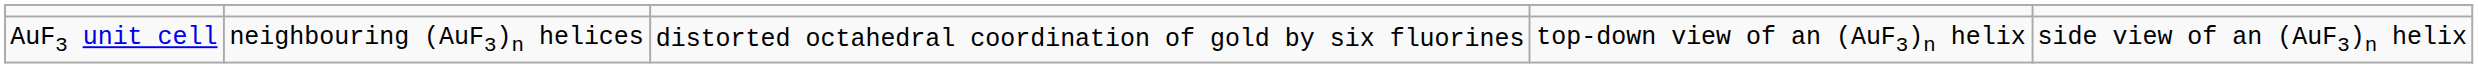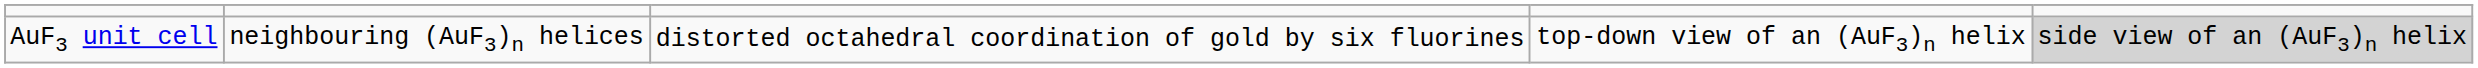(2252, 40) no background -> (2252, 40) lightgrey background
